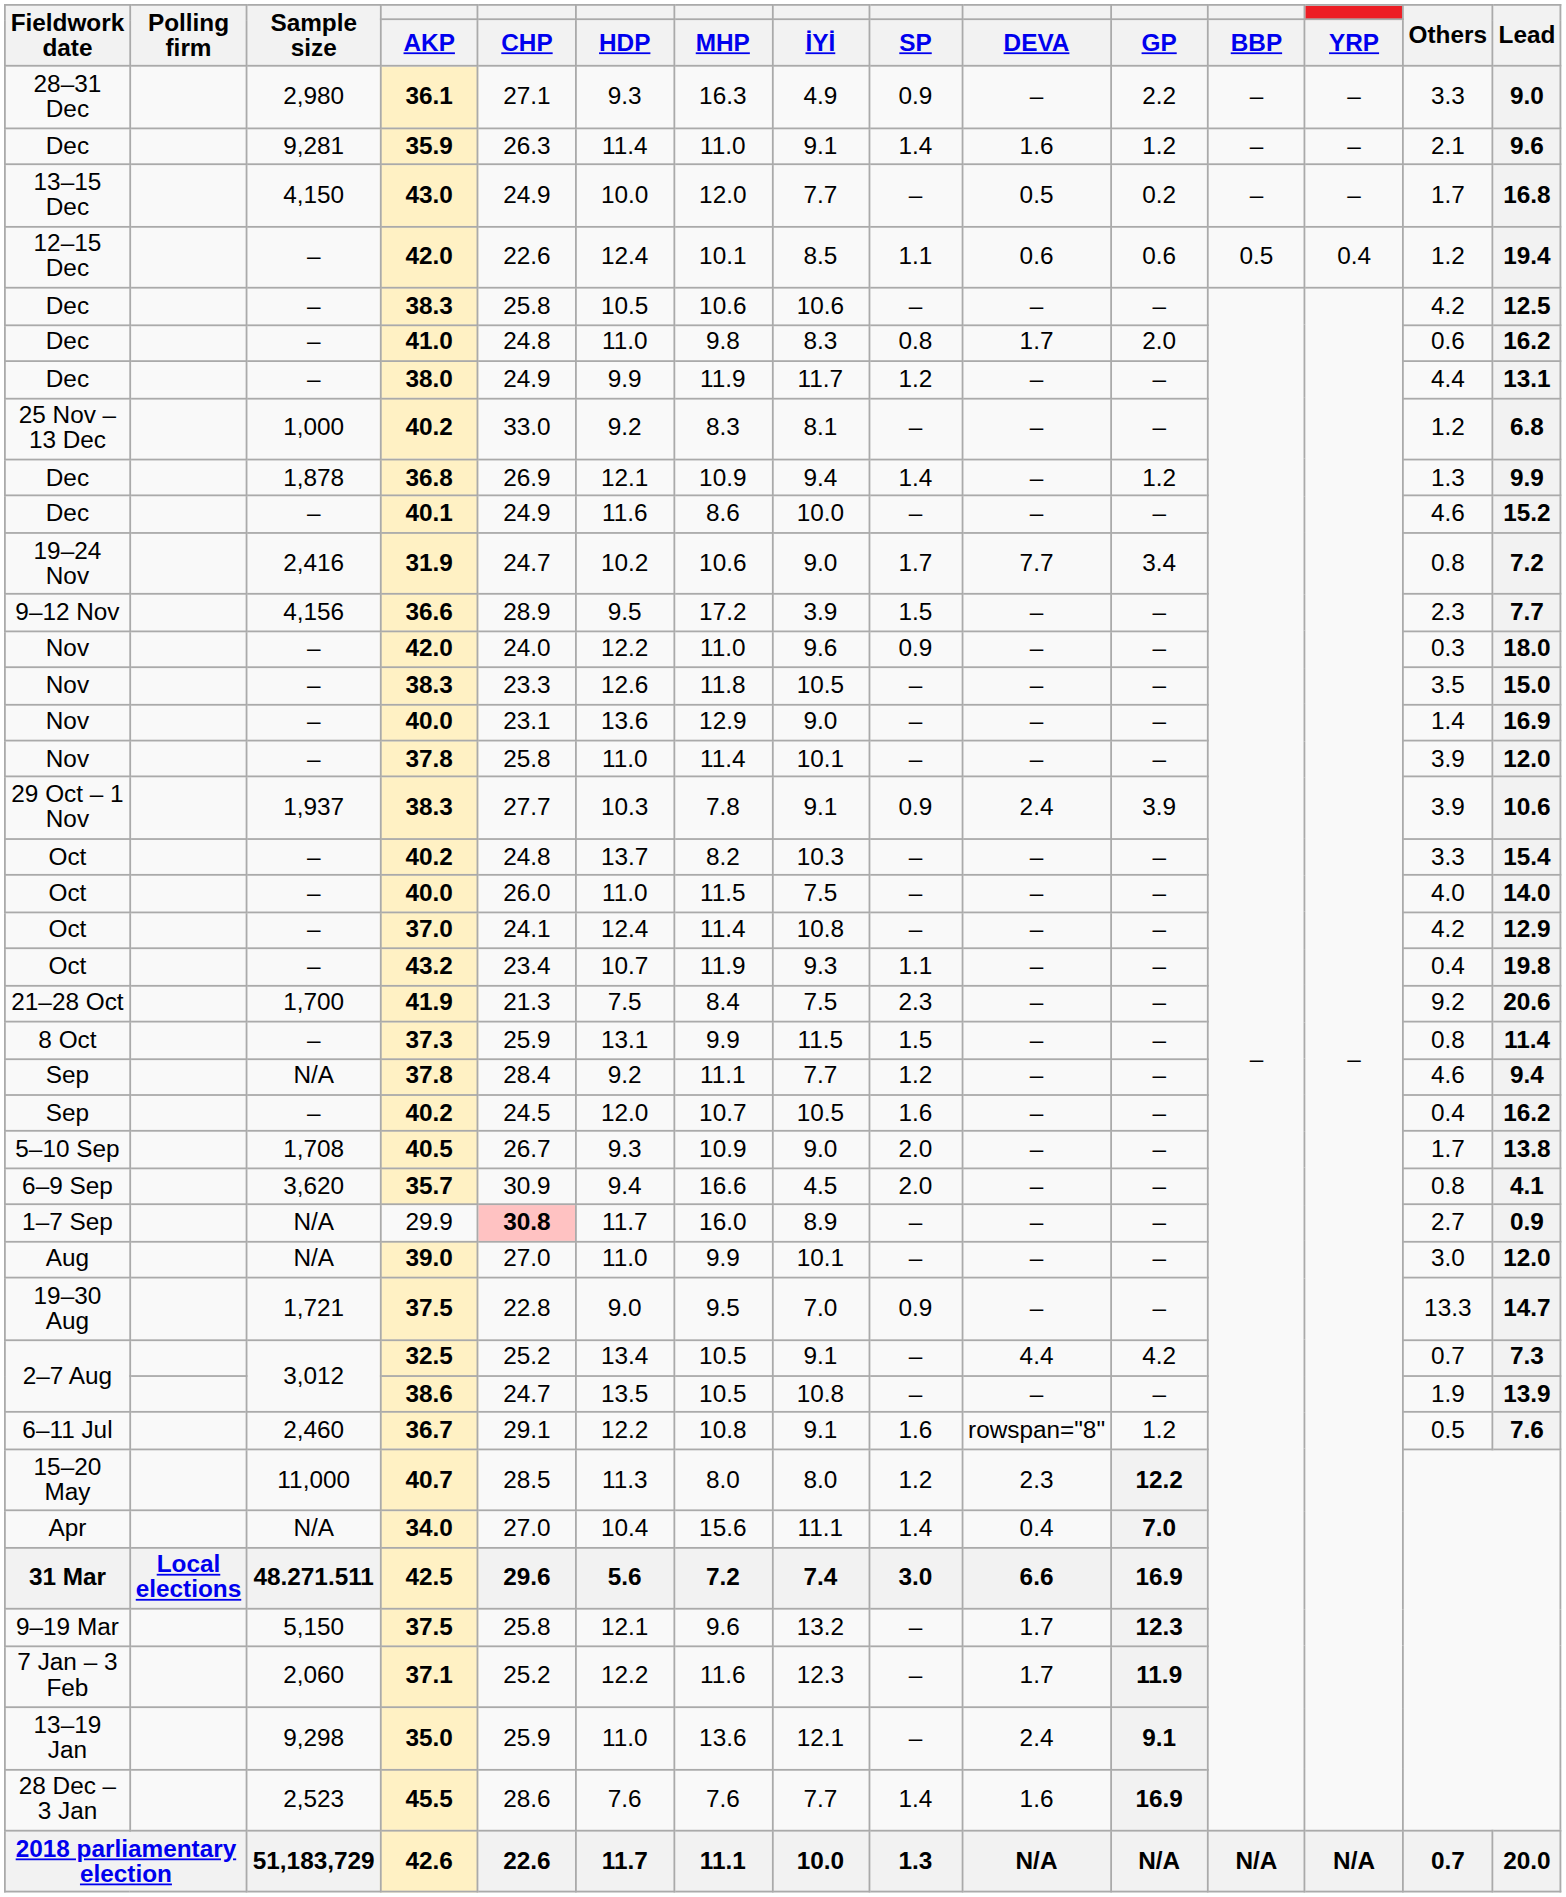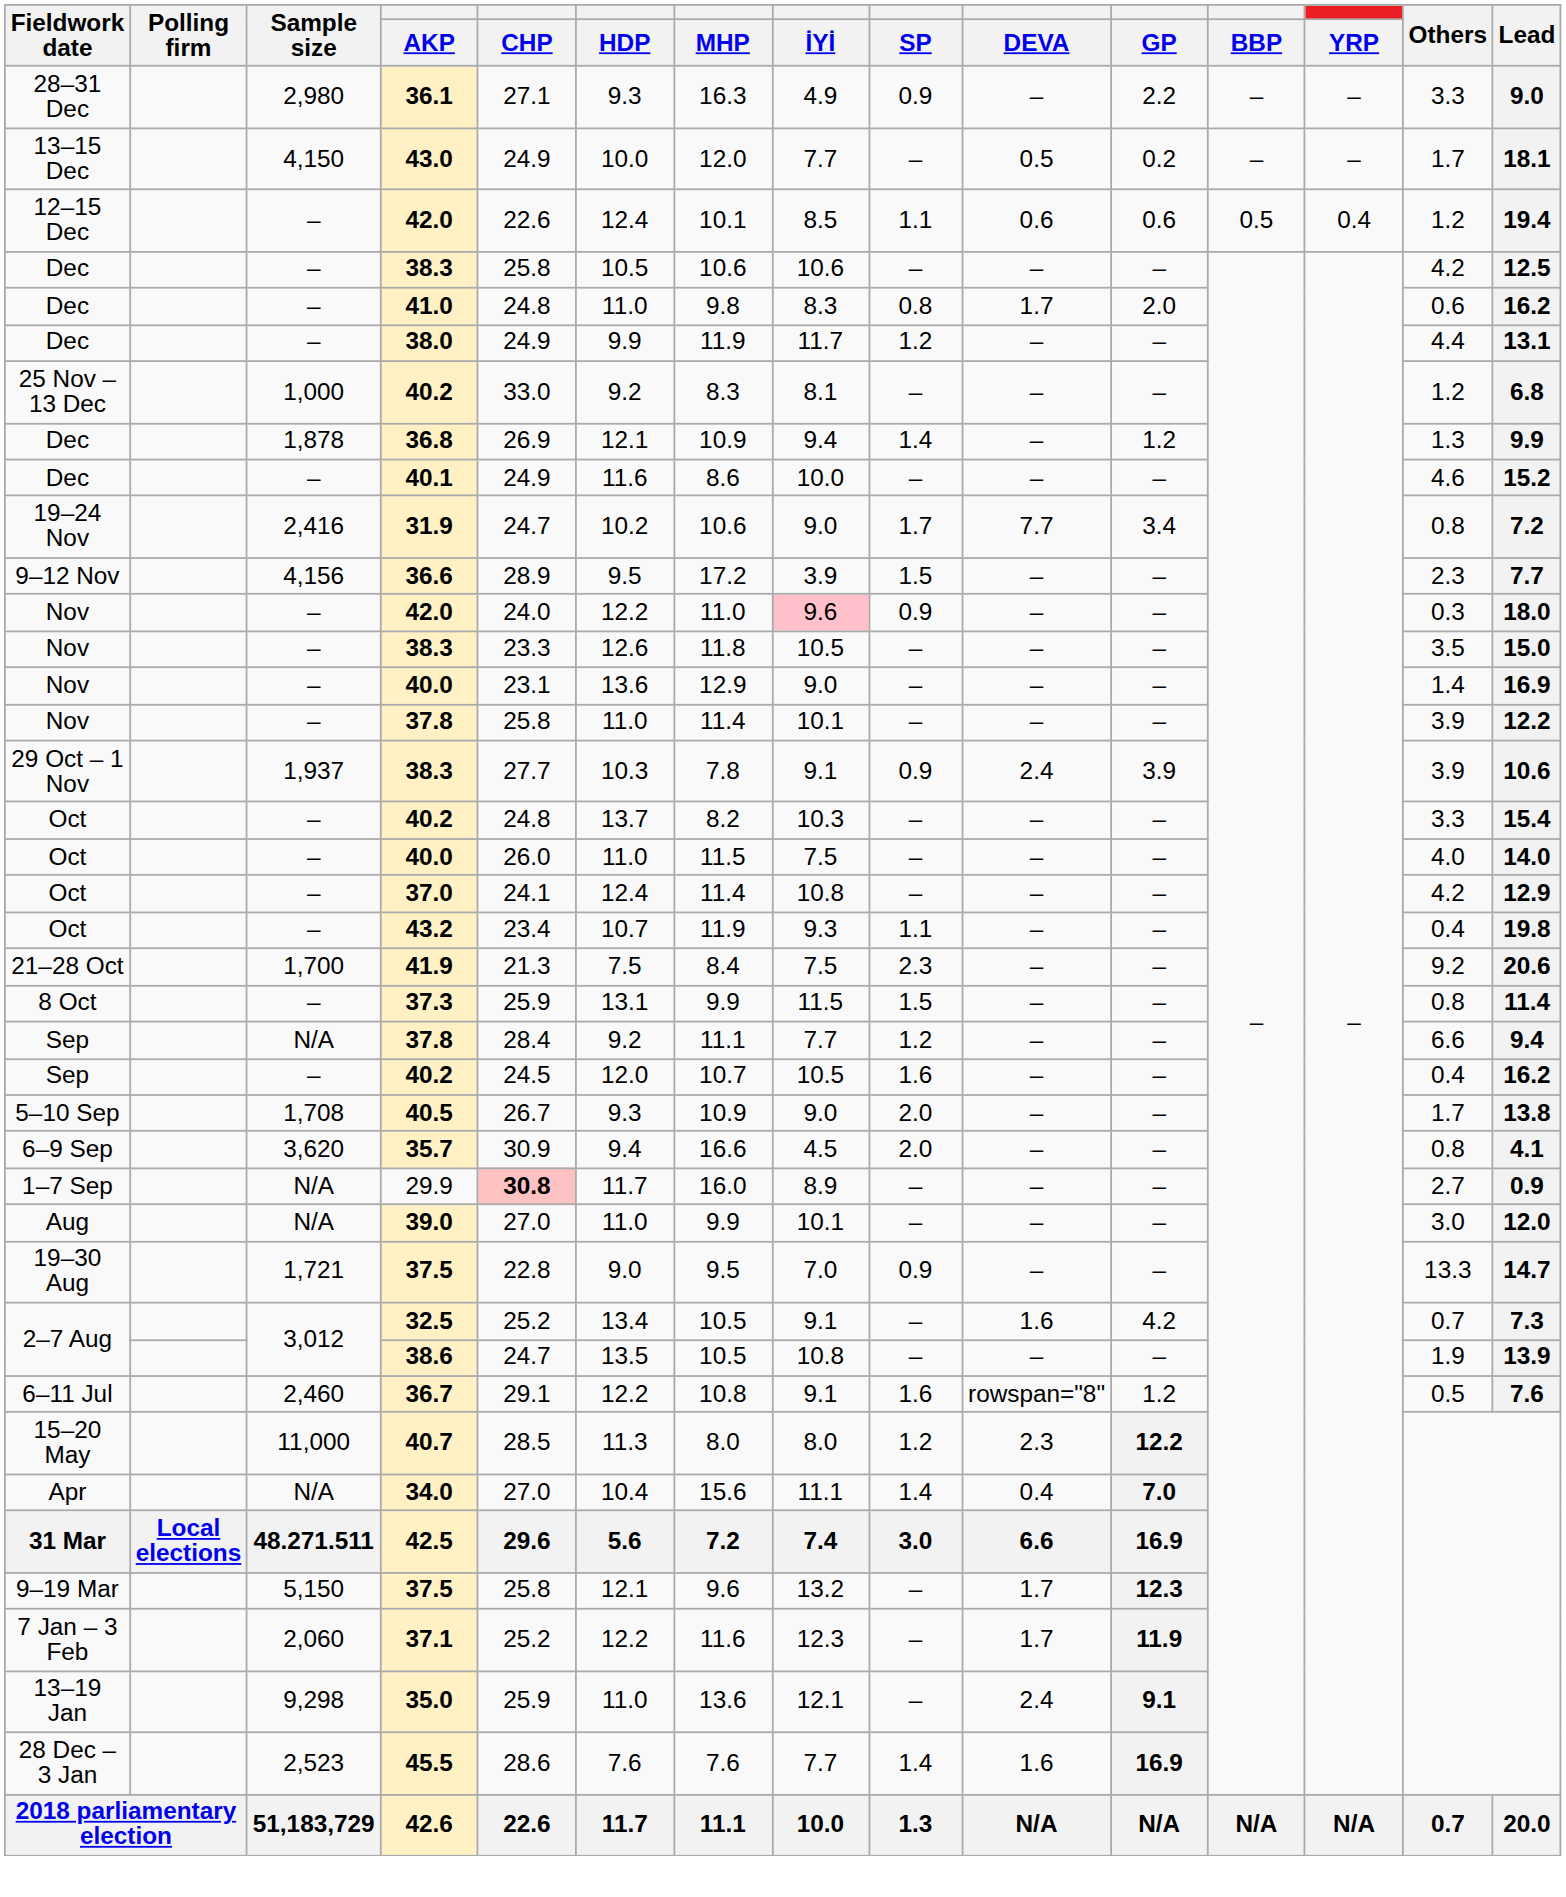- row: (67, 145)
(1527, 194) 16.8 -> (1527, 158) 18.1
(820, 648) no background -> (820, 611) pink background
(1527, 758) 12.0 -> (1527, 721) 12.2
(1448, 1075) 4.6 -> (1448, 1039) 6.6
(1037, 1356) 4.4 -> (1037, 1320) 1.6
